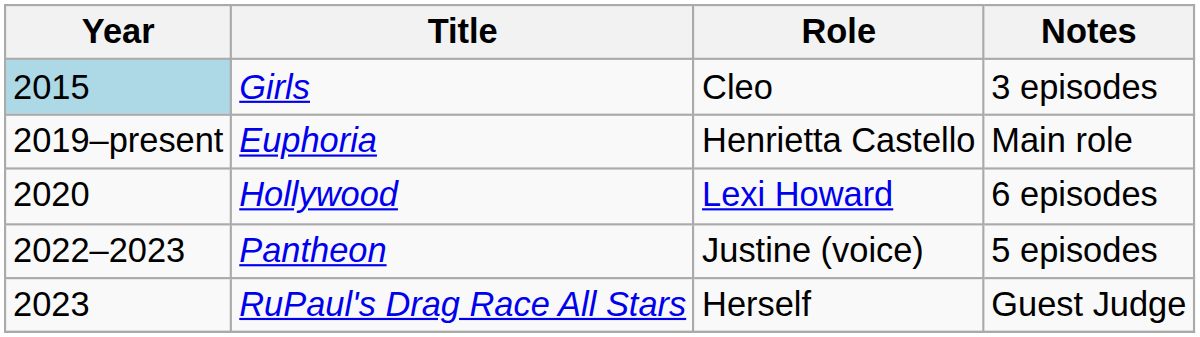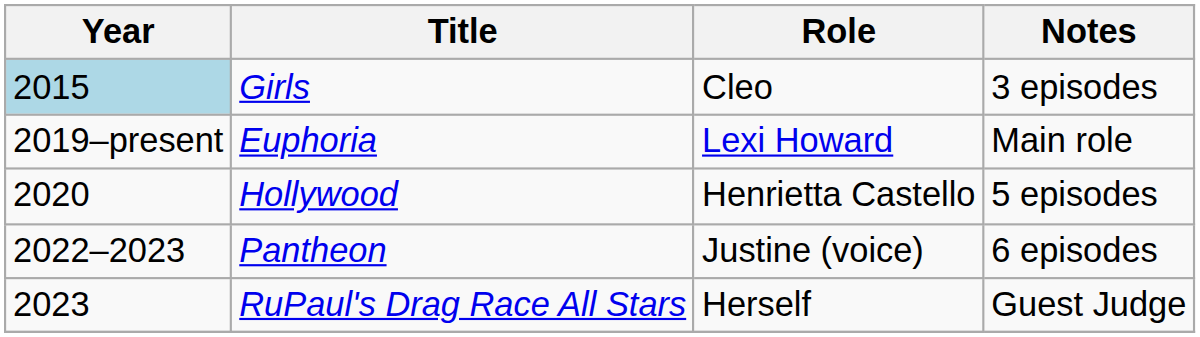(839, 140) Henrietta Castello -> (798, 140) Lexi Howard
(798, 195) Lexi Howard -> (839, 195) Henrietta Castello
(1075, 195) 6 episodes -> (1075, 195) 5 episodes
(1075, 250) 5 episodes -> (1075, 250) 6 episodes
